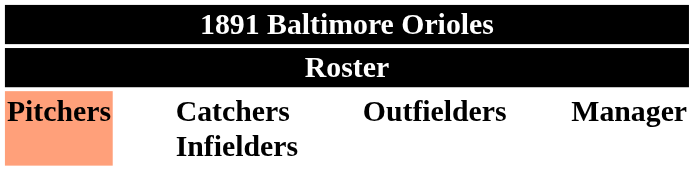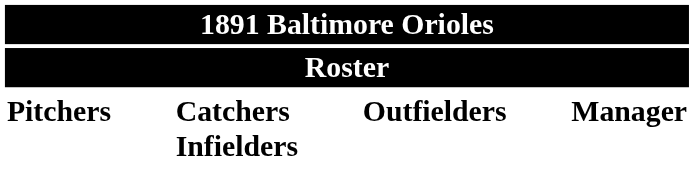(59, 110) lightsalmon background -> (59, 110) no background
